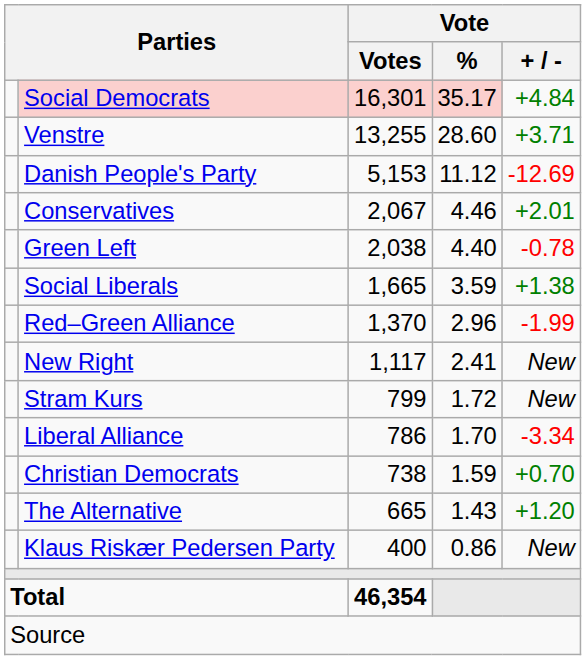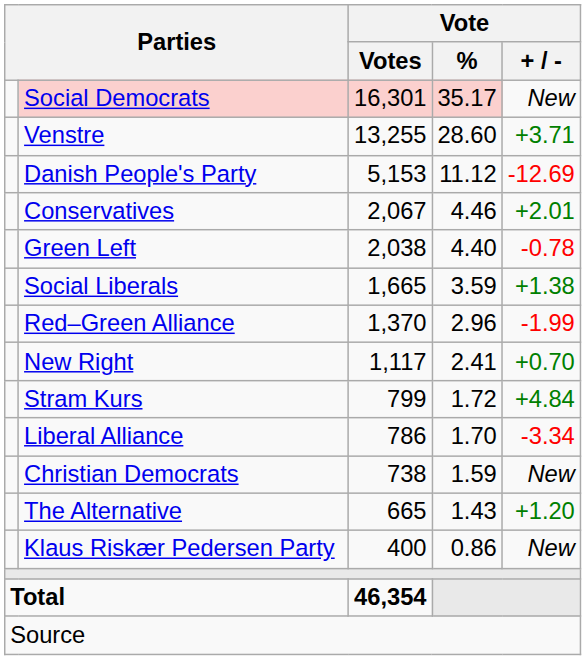(545, 98) +4.84 -> (551, 98) New
(551, 361) New -> (545, 361) +0.70
(551, 398) New -> (545, 398) +4.84
(545, 473) +0.70 -> (551, 473) New
